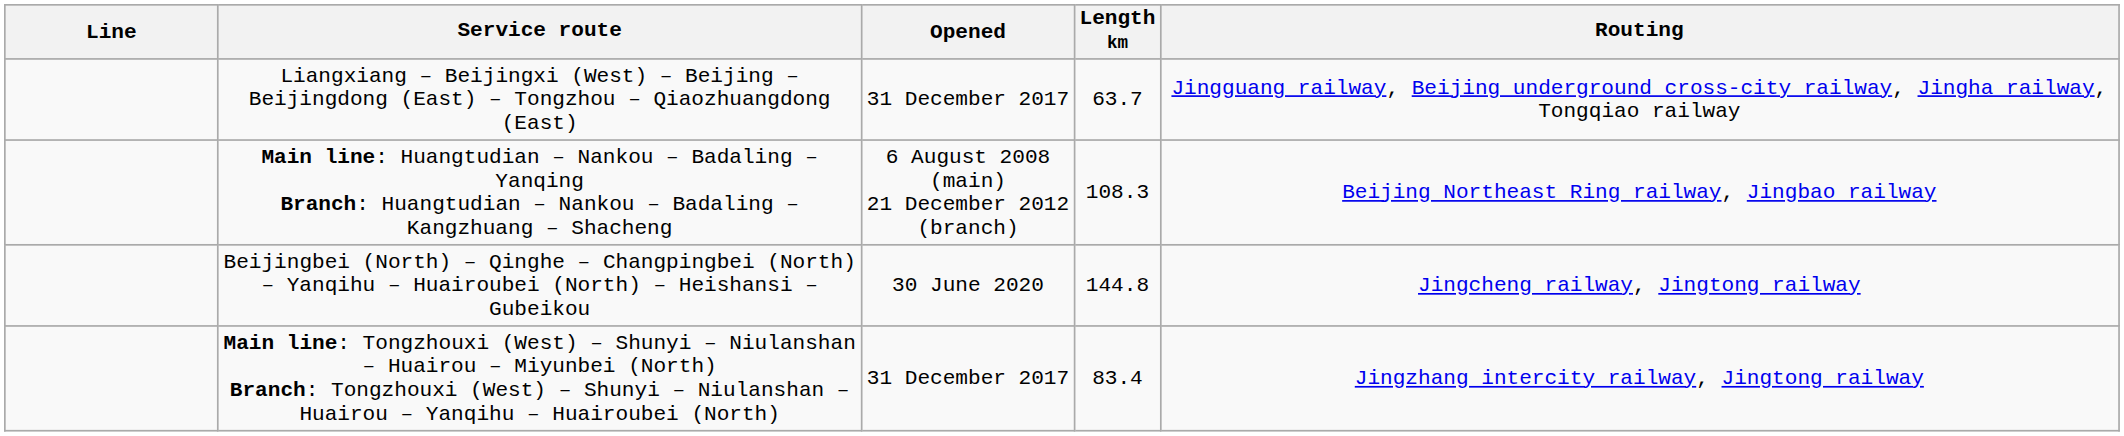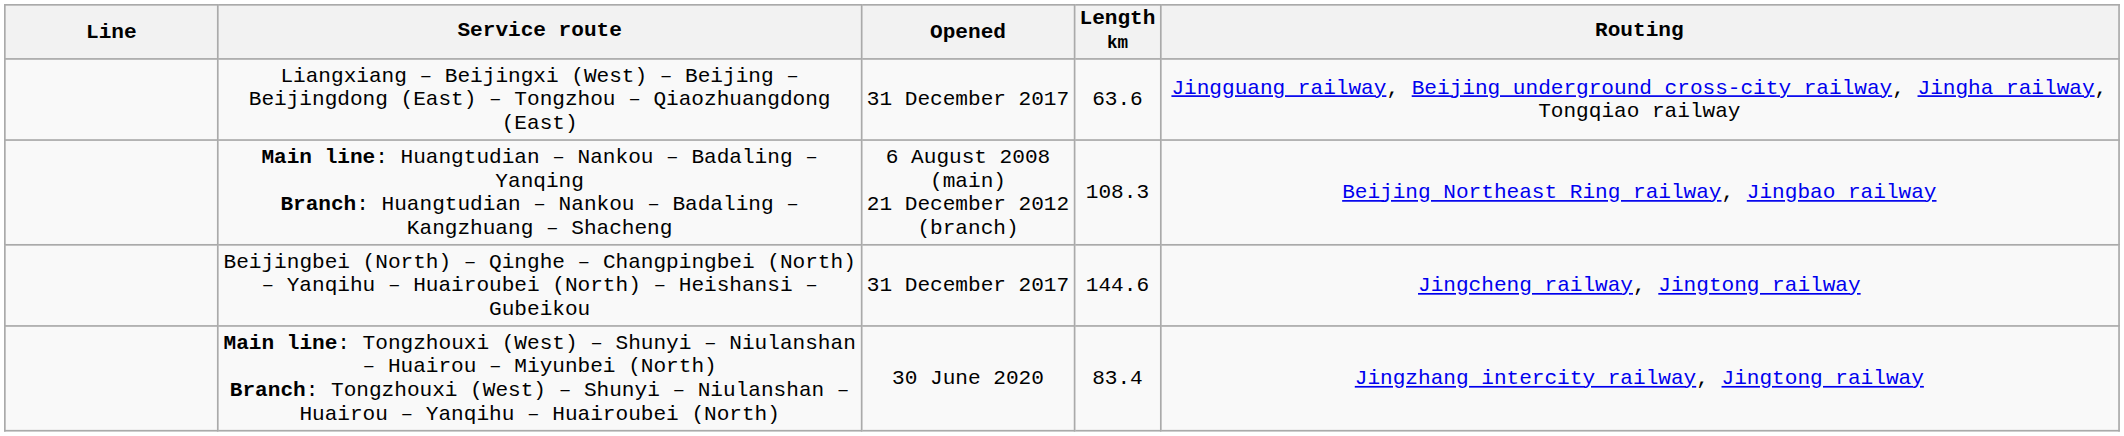(1117, 100) 63.7 -> (1117, 100) 63.6
(968, 286) 30 June 2020 -> (968, 286) 31 December 2017
(1117, 286) 144.8 -> (1117, 286) 144.6
(968, 379) 31 December 2017 -> (968, 379) 30 June 2020
